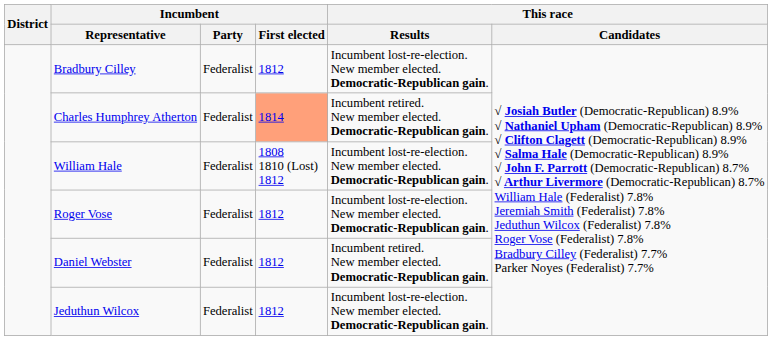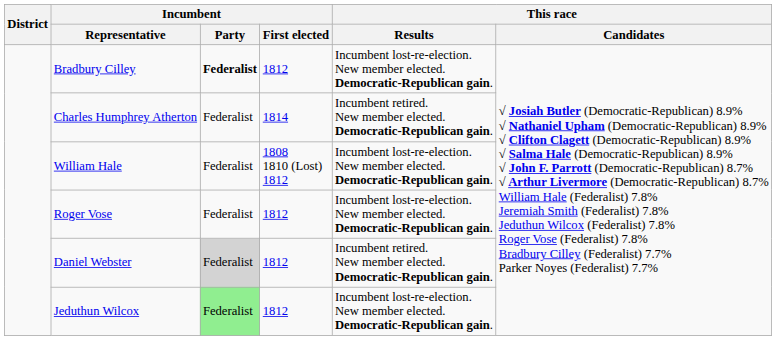(228, 68) normal -> (230, 68) bold
(271, 117) lightsalmon background -> (275, 117) no background
(228, 262) no background -> (228, 262) lightgrey background
(228, 311) no background -> (228, 311) lightgreen background
